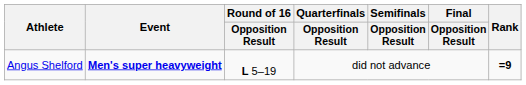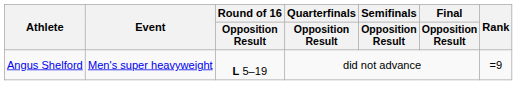(155, 65) bold -> (150, 65) normal
(505, 65) bold -> (496, 65) normal
